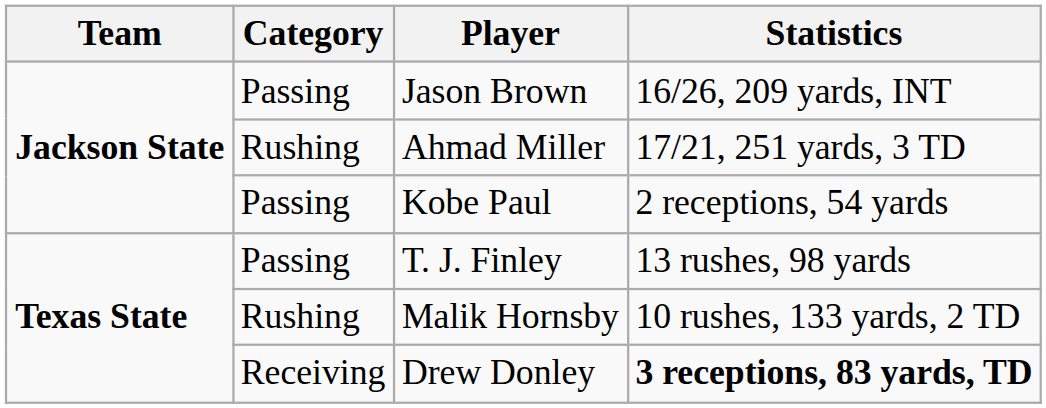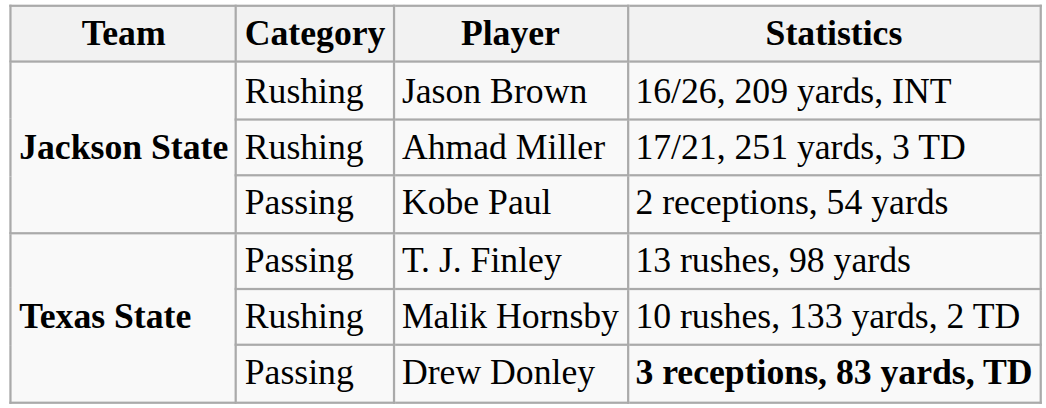(295, 90) Passing -> (304, 90) Rushing
(313, 372) Receiving -> (299, 372) Passing
